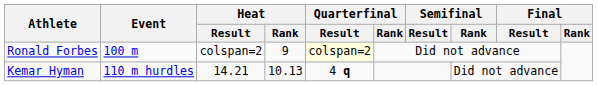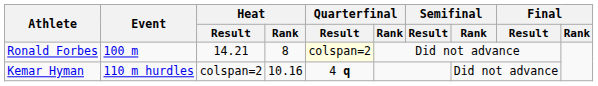(231, 52) colspan=2 -> (231, 52) 14.21
(285, 52) 9 -> (285, 52) 8
(231, 71) 14.21 -> (231, 71) colspan=2
(285, 71) 10.13 -> (285, 71) 10.16
